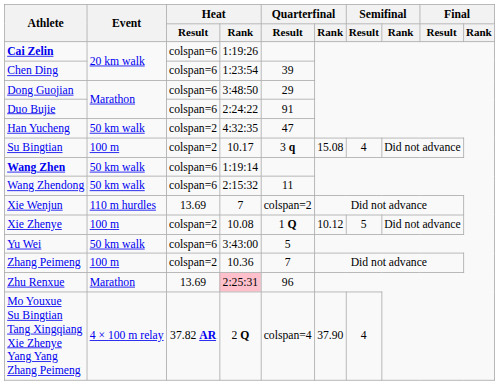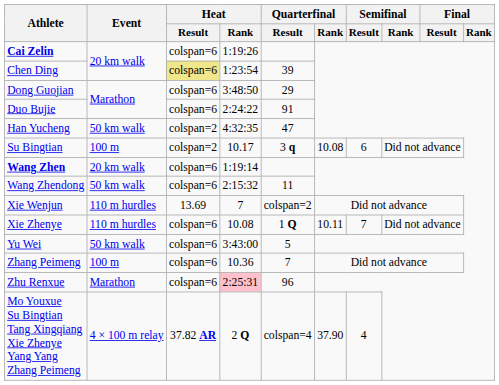(193, 71) no background -> (193, 71) khaki background
(330, 148) 15.08 -> (330, 148) 10.08
(364, 148) 4 -> (364, 148) 6
(117, 167) 50 km walk -> (117, 167) 20 km walk
(104, 225) 100 m -> (123, 225) 110 m hurdles
(193, 225) colspan=2 -> (193, 225) colspan=6
(330, 225) 10.12 -> (330, 225) 10.11
(364, 225) 5 -> (364, 225) 7
(193, 263) colspan=2 -> (193, 263) colspan=6
(193, 282) 13.69 -> (193, 282) colspan=6
